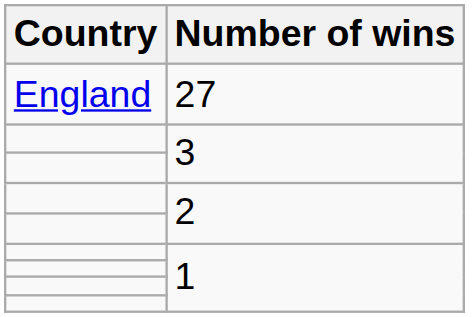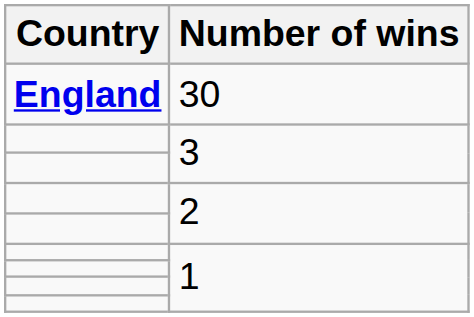(82, 93) normal -> (88, 93) bold
(195, 93) 27 -> (200, 93) 30
